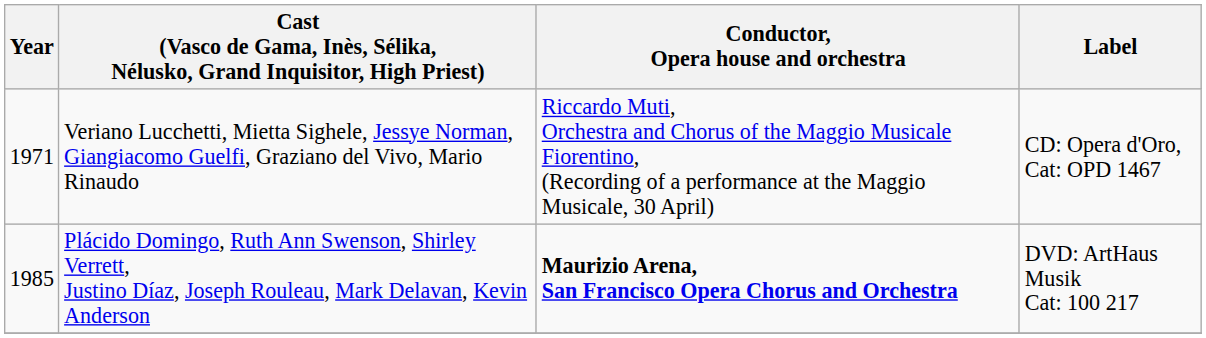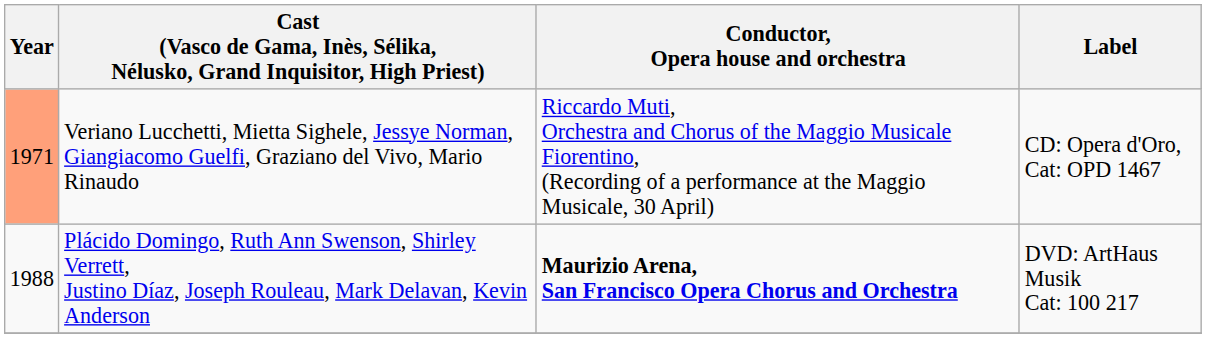(32, 156) no background -> (32, 156) lightsalmon background
(32, 278) 1985 -> (32, 278) 1988
